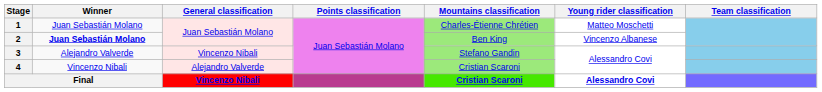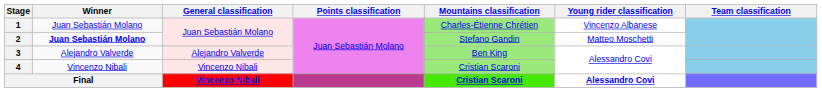(620, 25) Matteo Moschetti -> (620, 25) Vincenzo Albanese
(489, 39) Ben King -> (489, 39) Stefano Gandin
(620, 39) Vincenzo Albanese -> (620, 39) Matteo Moschetti
(228, 53) Vincenzo Nibali -> (228, 53) Alejandro Valverde
(489, 53) Stefano Gandin -> (489, 53) Ben King
(228, 67) Alejandro Valverde -> (228, 67) Vincenzo Nibali
